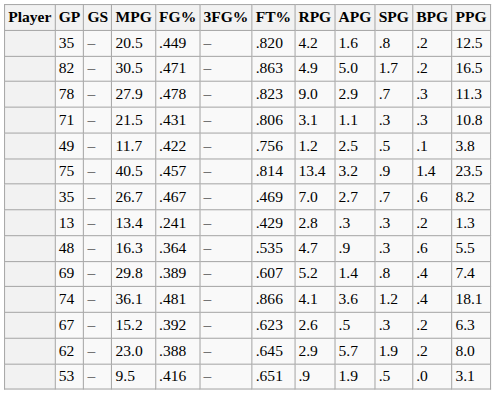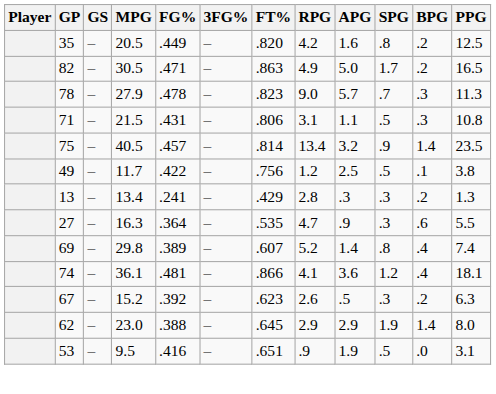(348, 94) 2.9 -> (348, 94) 5.7
(384, 120) .3 -> (384, 120) .5
rows swapped: (129, 171) <-> (129, 145)
- row: (129, 197)
(66, 248) 48 -> (66, 222) 27
(348, 351) 5.7 -> (348, 325) 2.9
(422, 351) .2 -> (426, 325) 1.4
